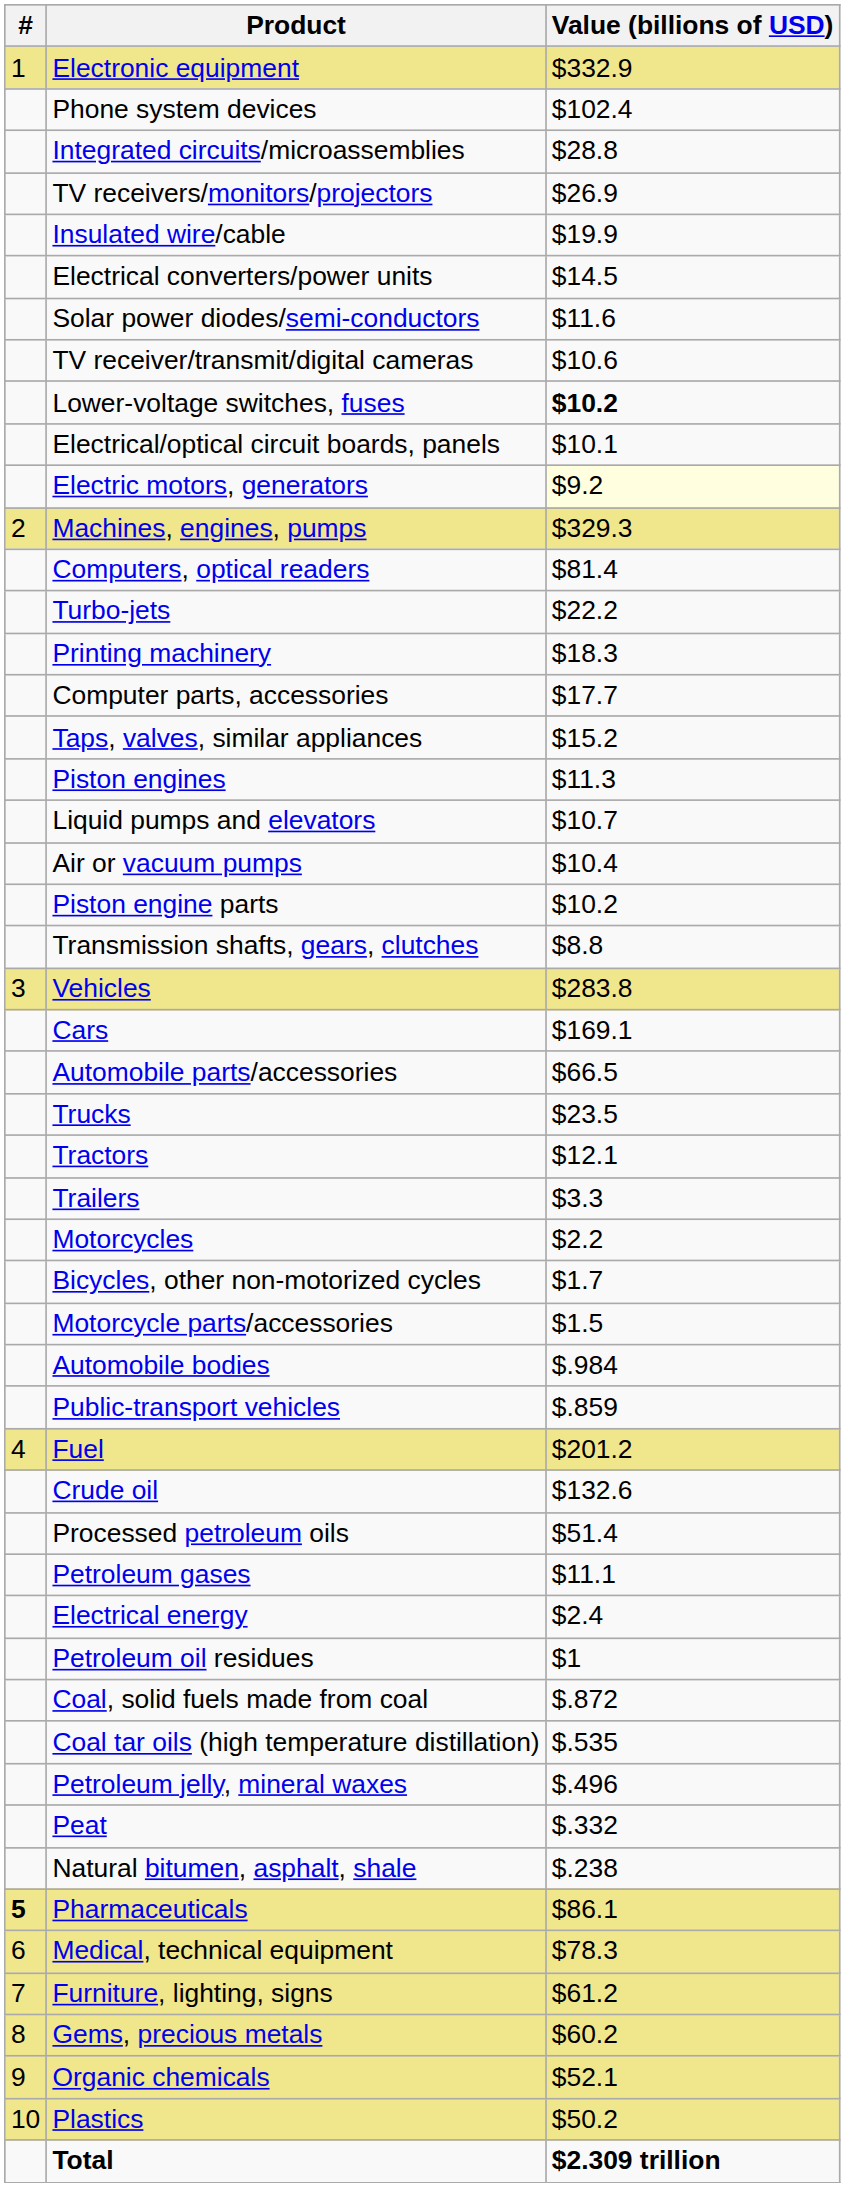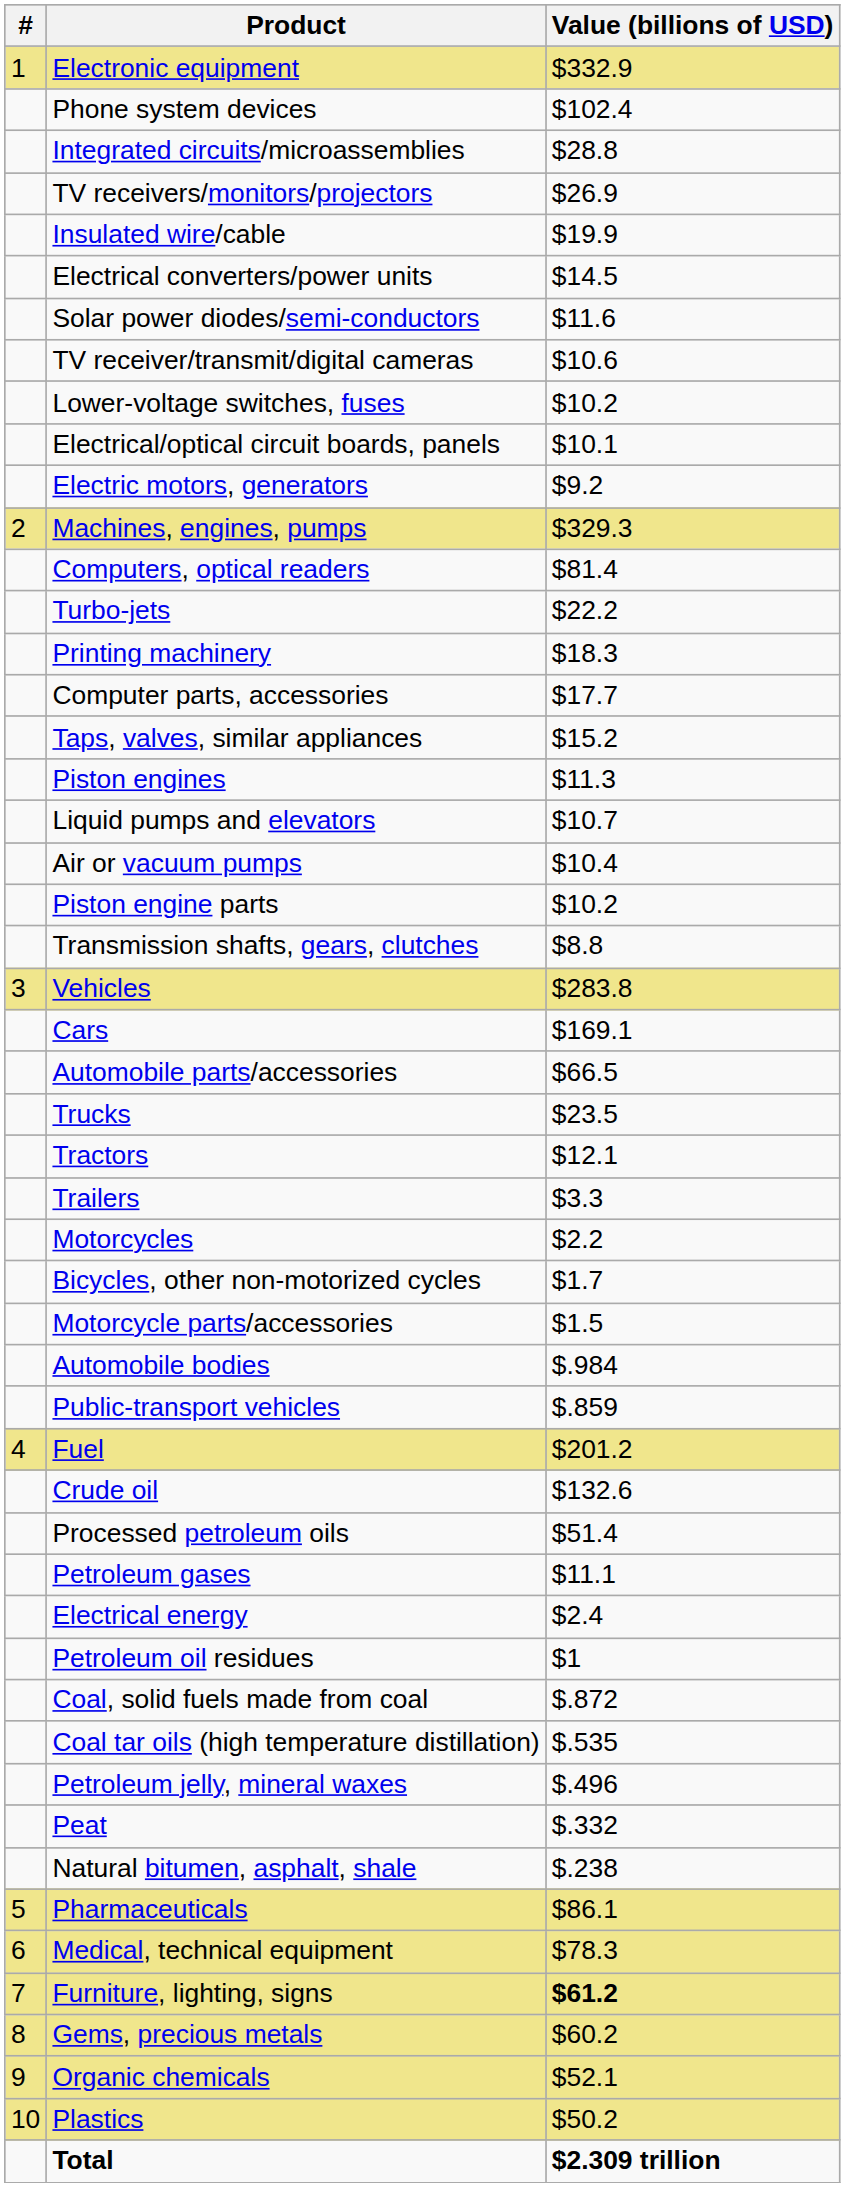(585, 402) bold -> (585, 402) normal
(577, 485) lightyellow background -> (577, 485) no background
(18, 1909) bold -> (18, 1909) normal
(585, 1993) normal -> (585, 1993) bold
